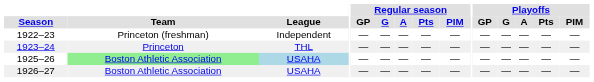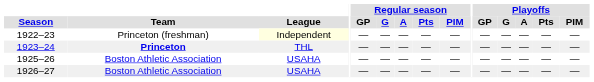(304, 34) no background -> (304, 34) lightyellow background
(163, 46) normal -> (163, 46) bold
(163, 59) lightgreen background -> (163, 59) no background
(304, 59) lightblue background -> (304, 59) no background
